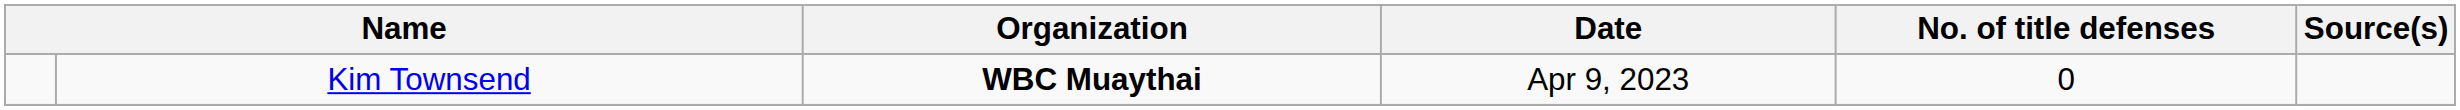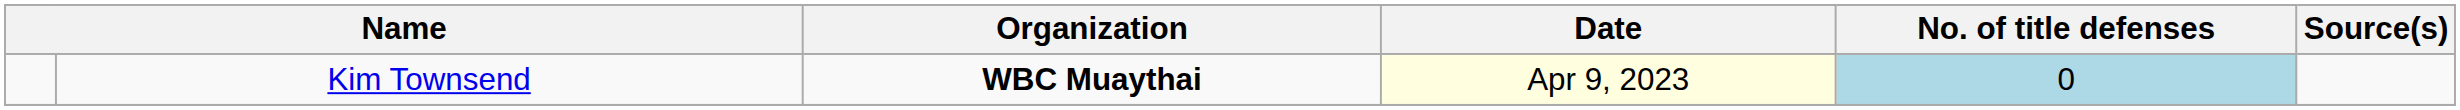(1608, 79) no background -> (1608, 79) lightyellow background
(2066, 79) no background -> (2066, 79) lightblue background
